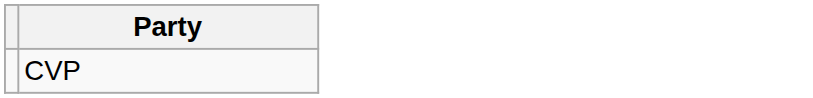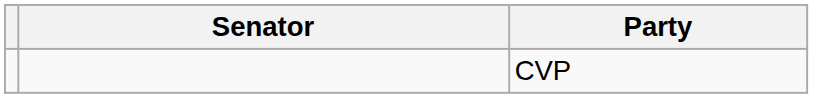+ column: (263, 27)
